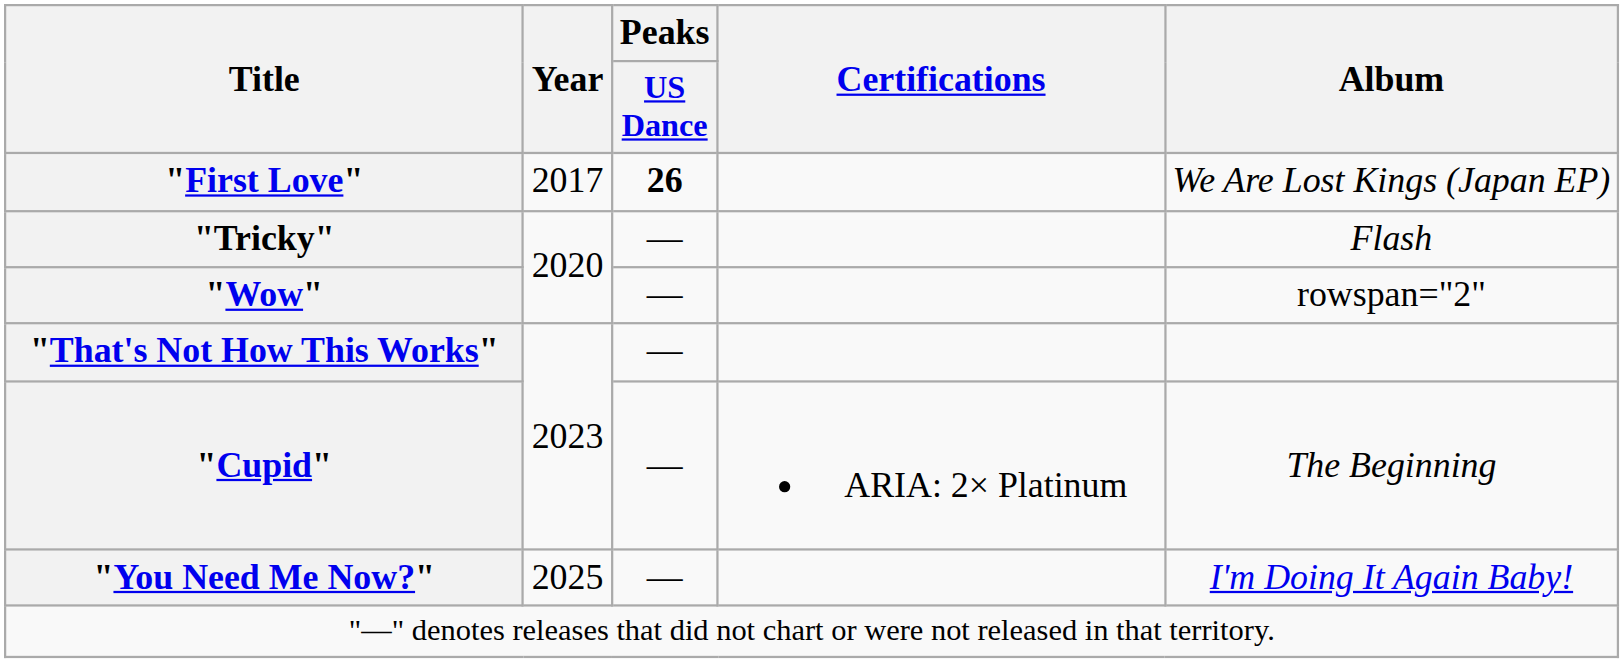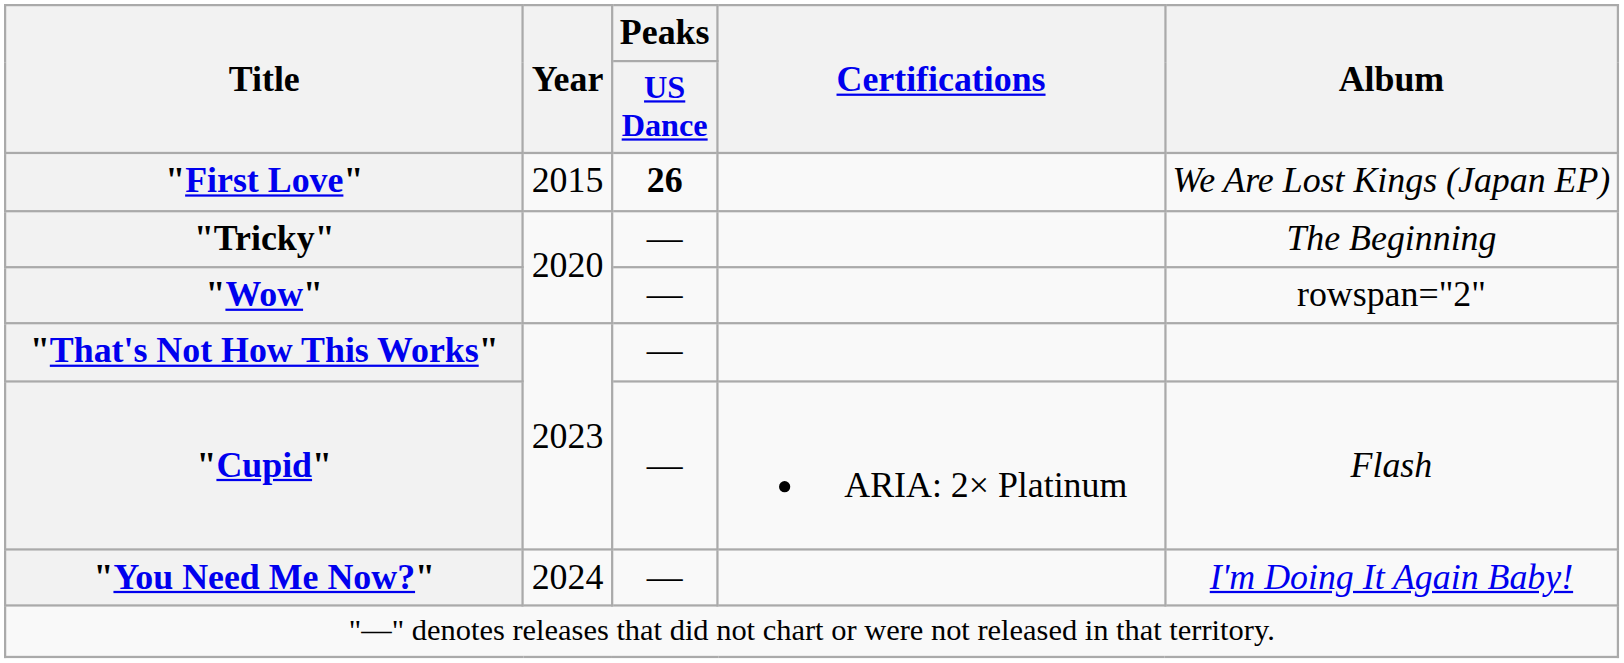(568, 181) 2017 -> (568, 181) 2015
(1391, 237) Flash -> (1391, 237) The Beginning
(1391, 464) The Beginning -> (1391, 464) Flash
(568, 577) 2025 -> (568, 577) 2024
